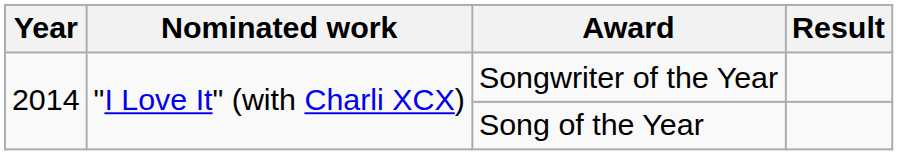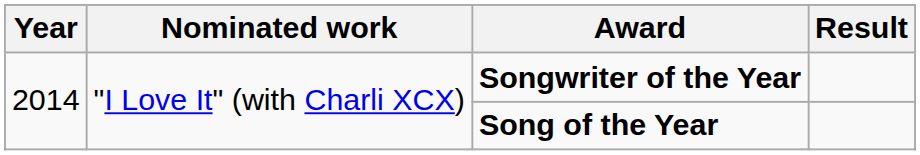(629, 76) normal -> (640, 76) bold
(591, 125) normal -> (599, 125) bold
